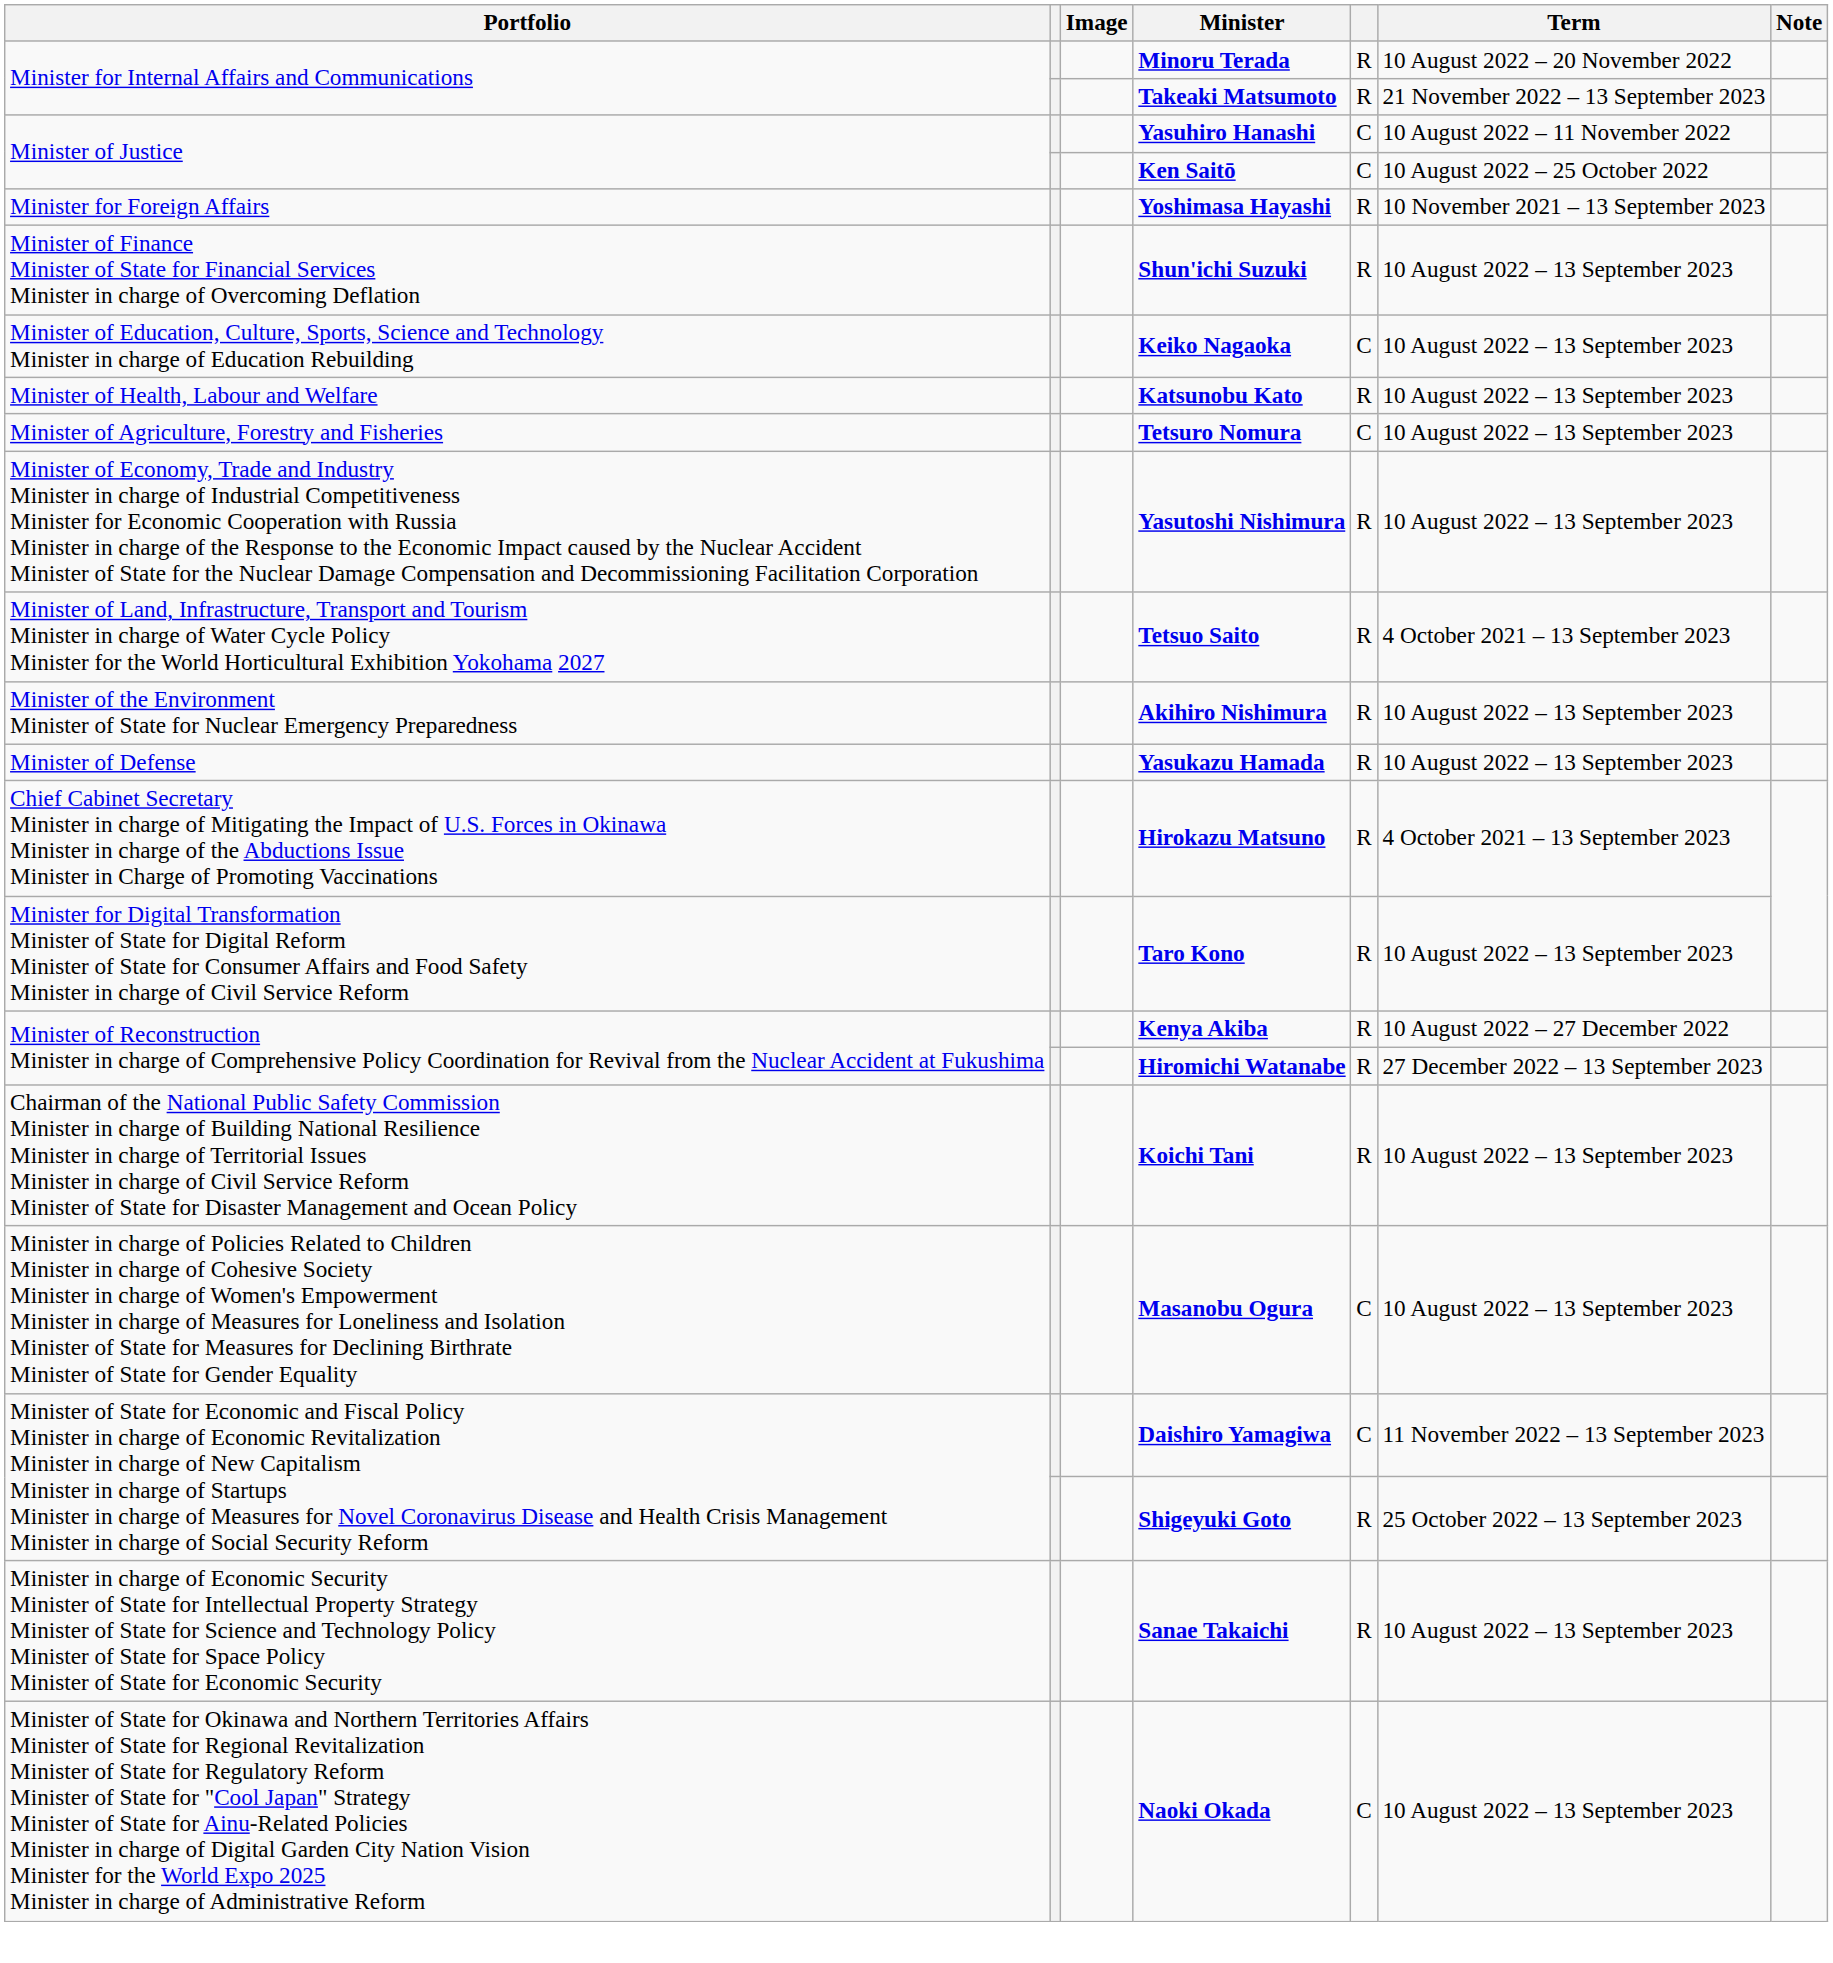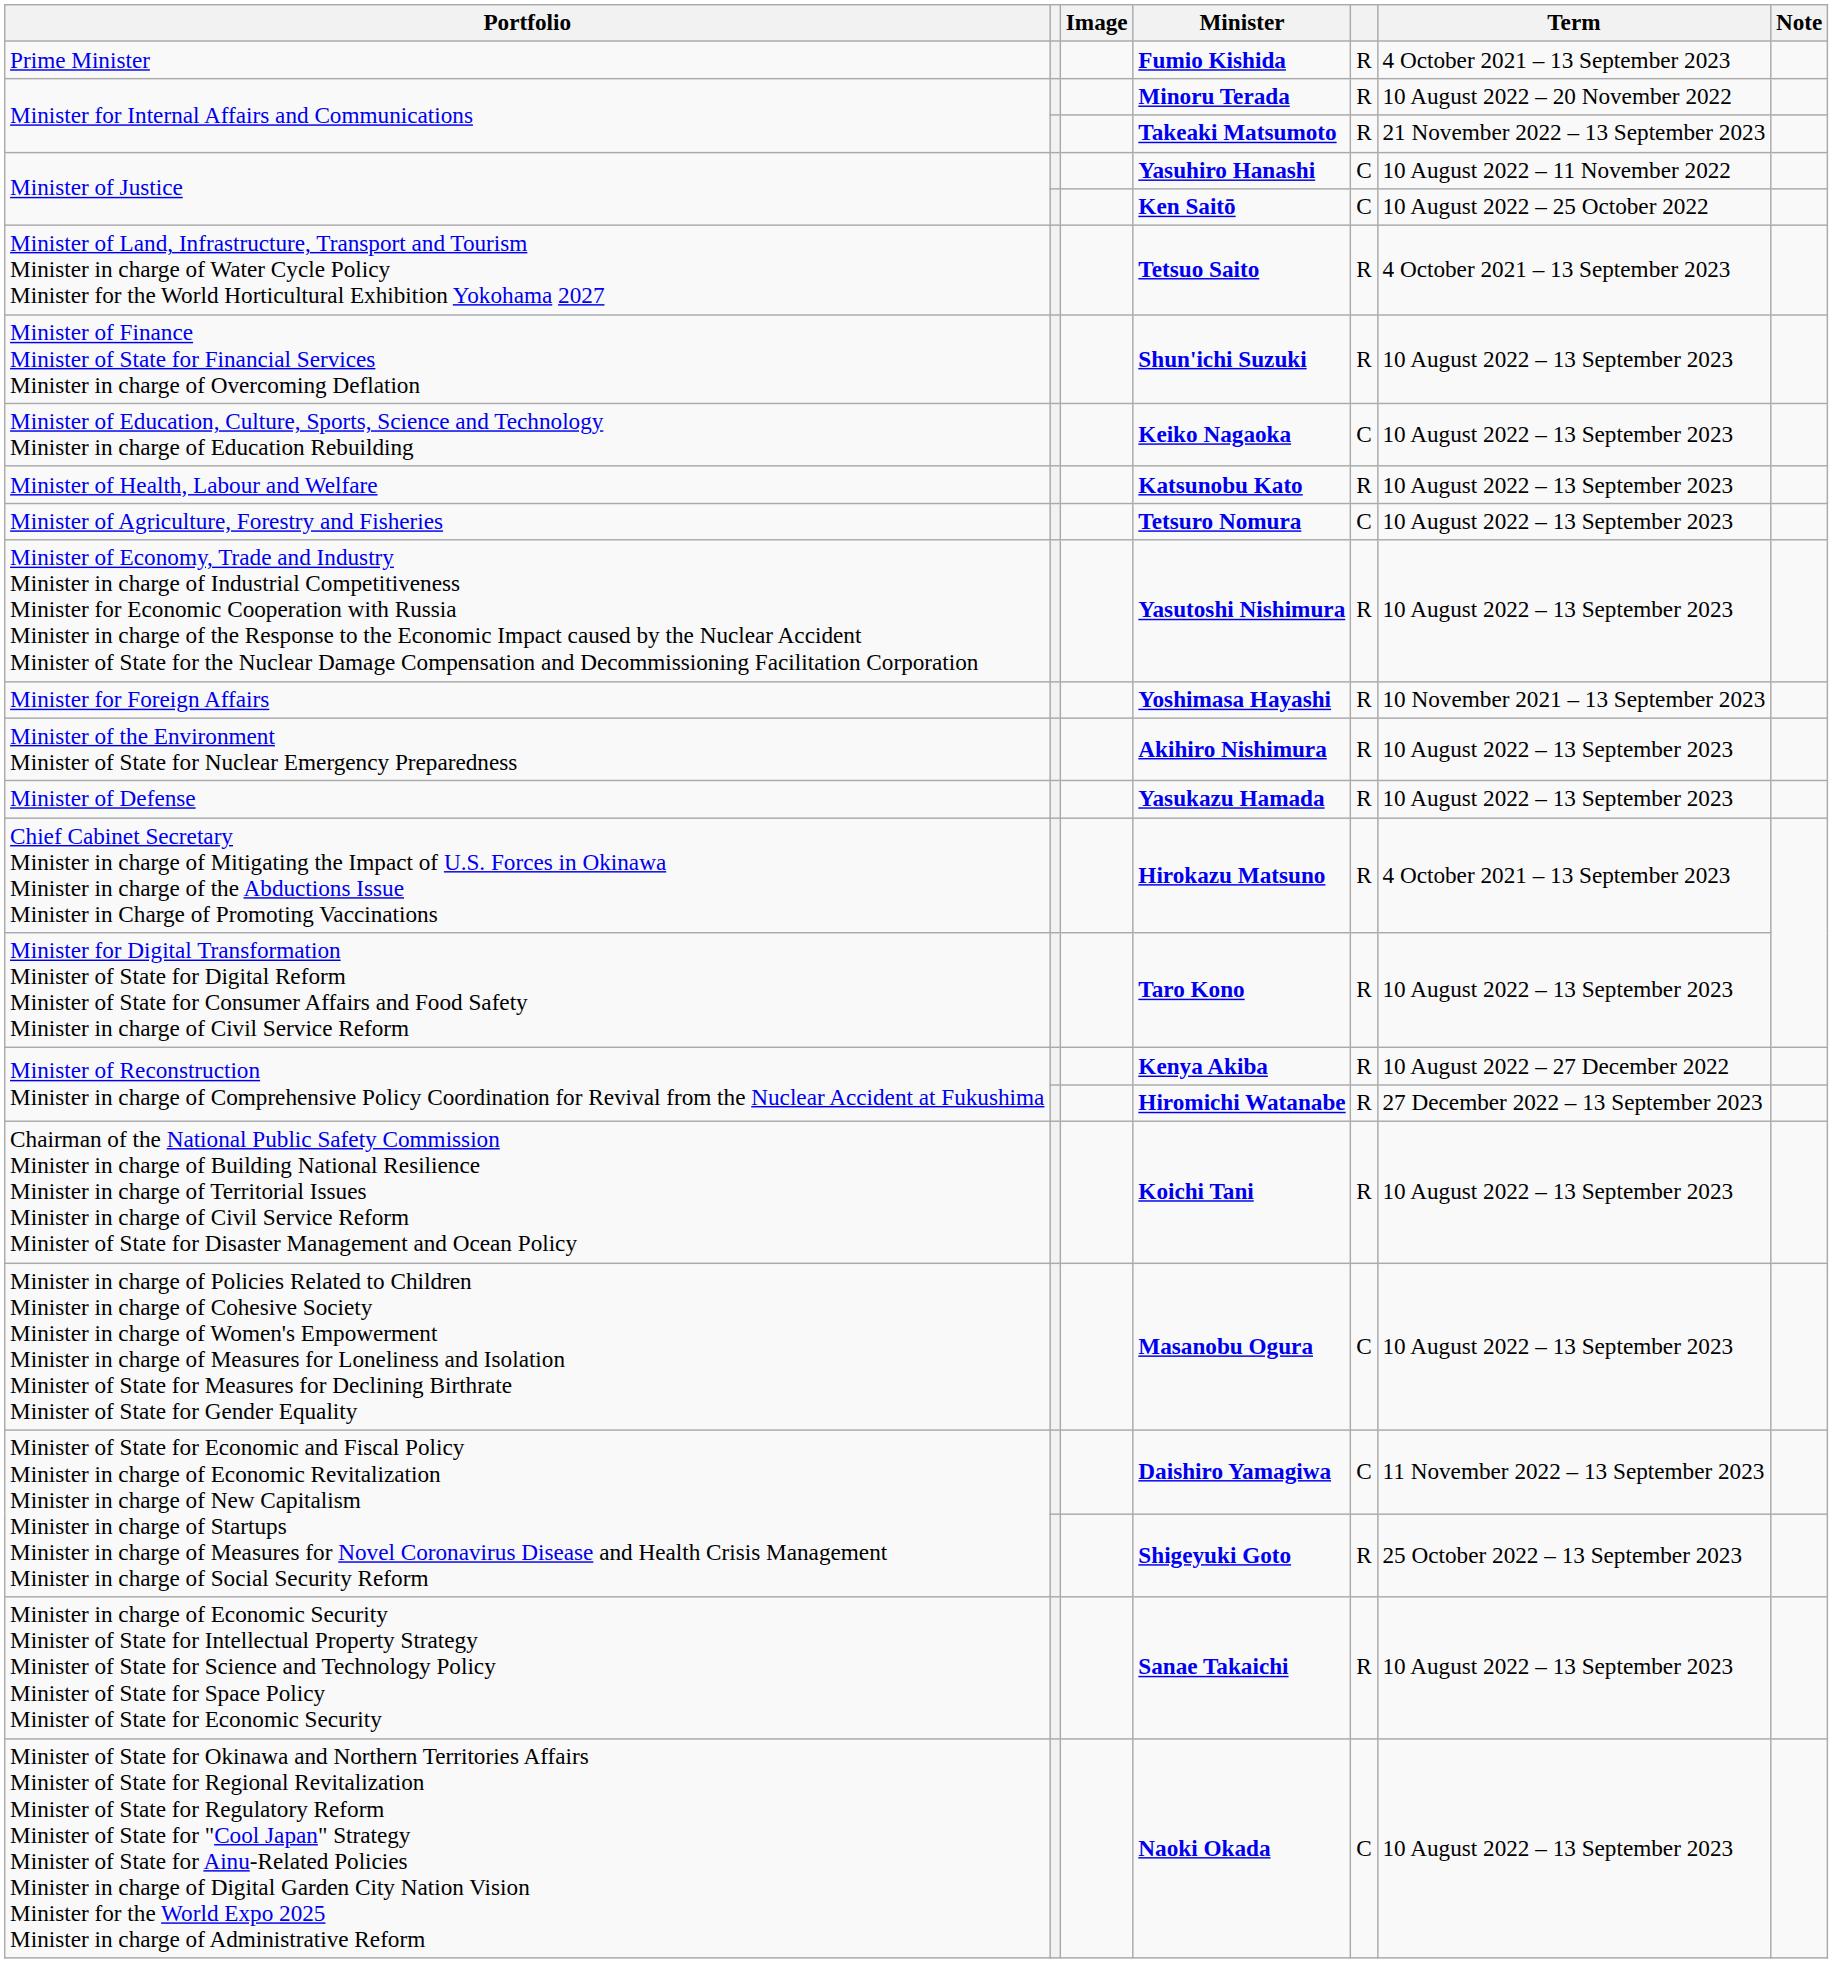+ row: (1212, 59)
rows swapped: (1235, 206) <-> (1199, 636)
